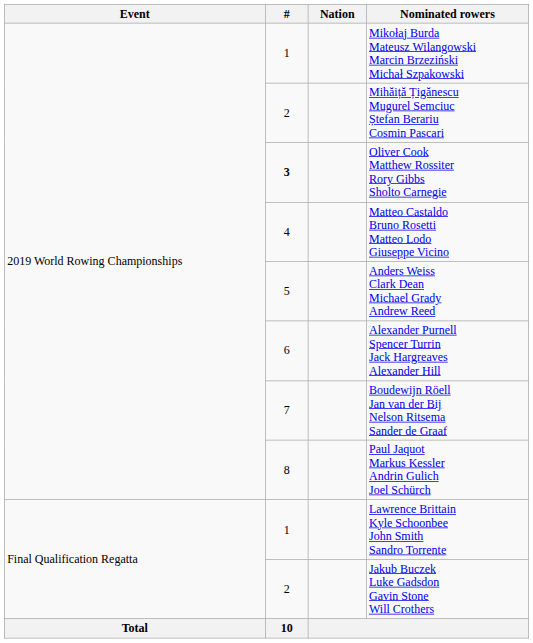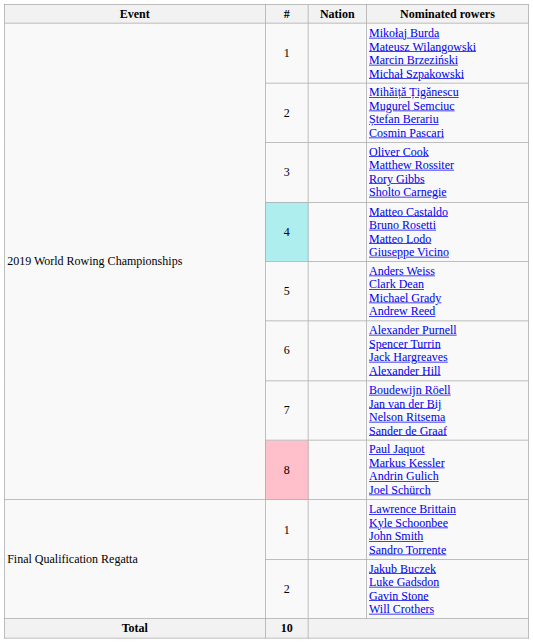(287, 172) bold -> (287, 172) normal
(287, 231) no background -> (287, 231) paleturquoise background
(287, 470) no background -> (287, 470) pink background
